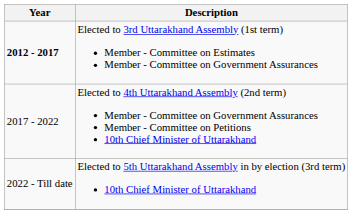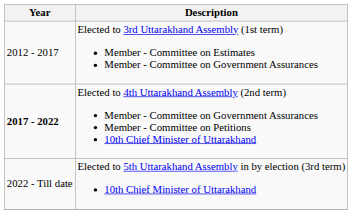(33, 52) bold -> (33, 52) normal
(33, 121) normal -> (33, 121) bold
